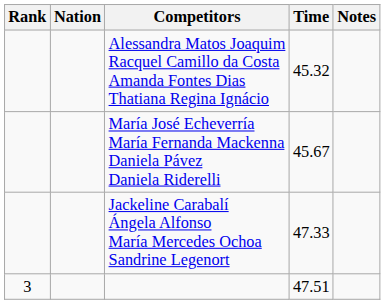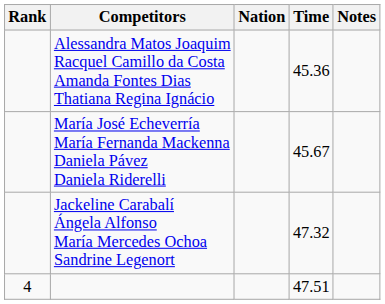columns swapped: (77, 17) <-> (197, 17)
(311, 70) 45.32 -> (311, 70) 45.36
(311, 232) 47.33 -> (311, 232) 47.32
(27, 286) 3 -> (27, 286) 4
